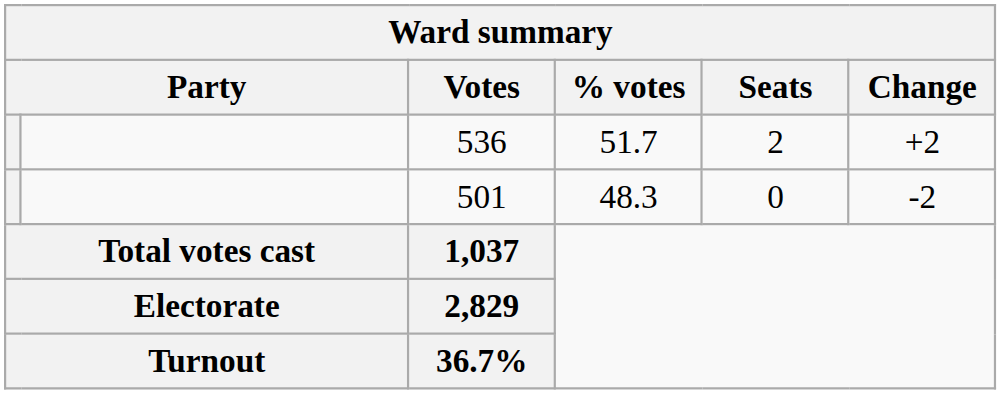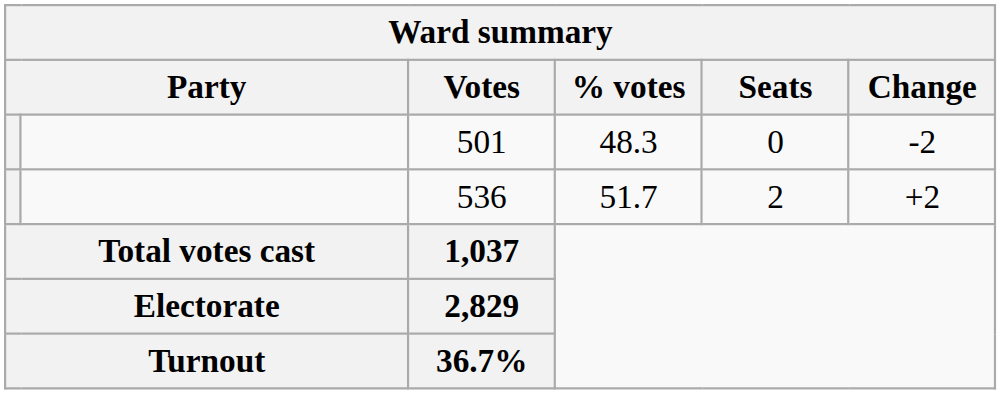rows swapped: (482, 141) <-> (482, 196)
